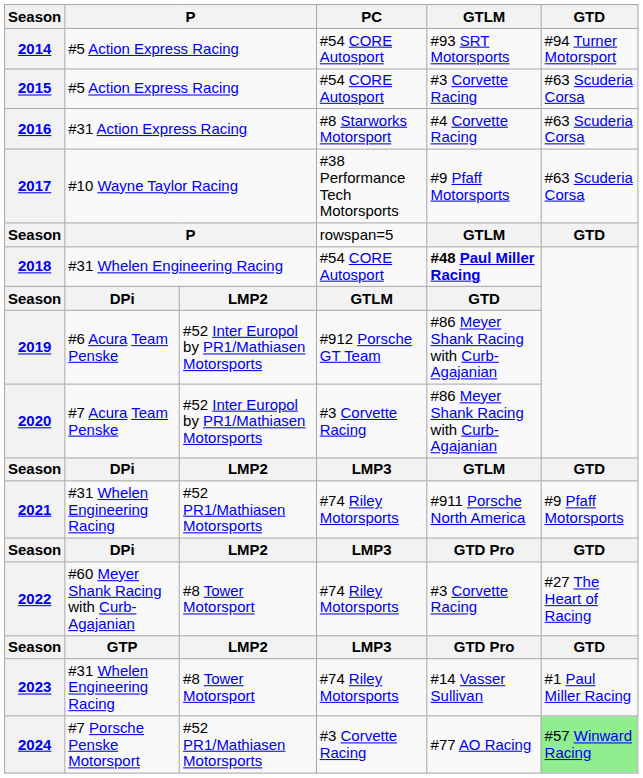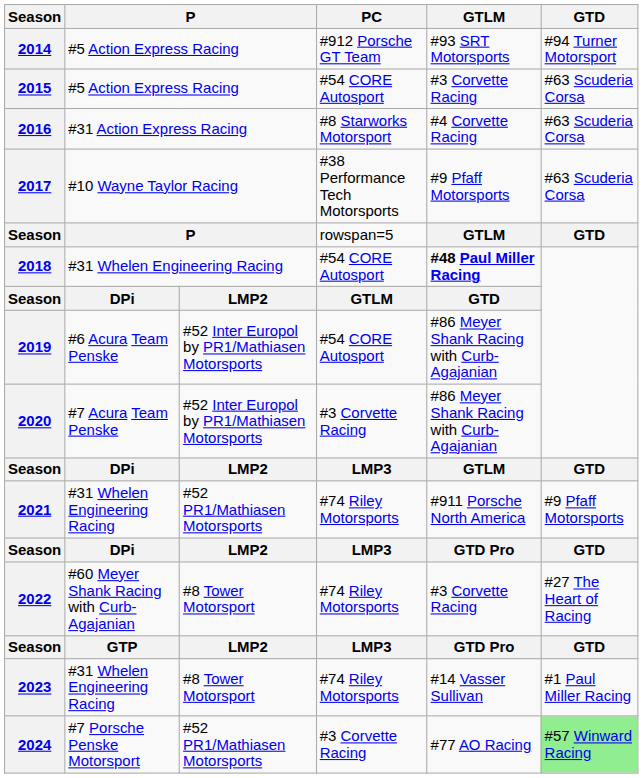(356, 49) #54 CORE Autosport -> (366, 49) #912 Porsche GT Team
(366, 347) #912 Porsche GT Team -> (356, 347) #54 CORE Autosport
